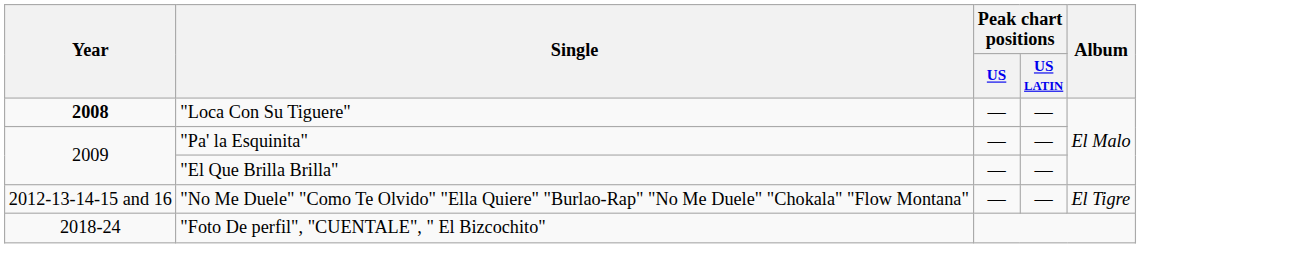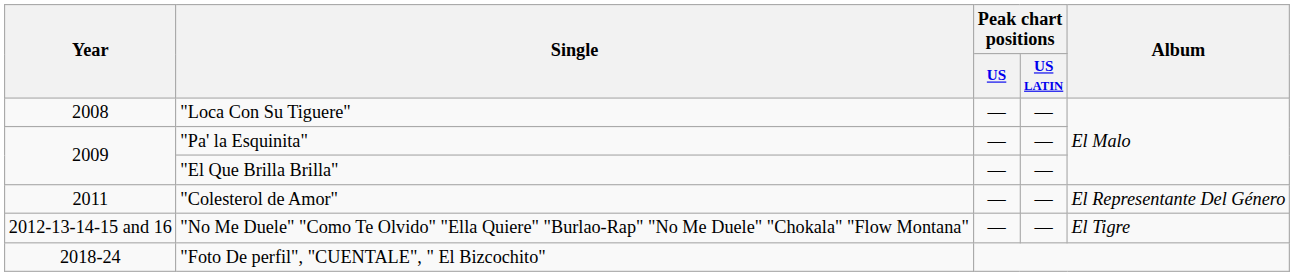(90, 112) bold -> (90, 112) normal
+ row: (259, 198)
